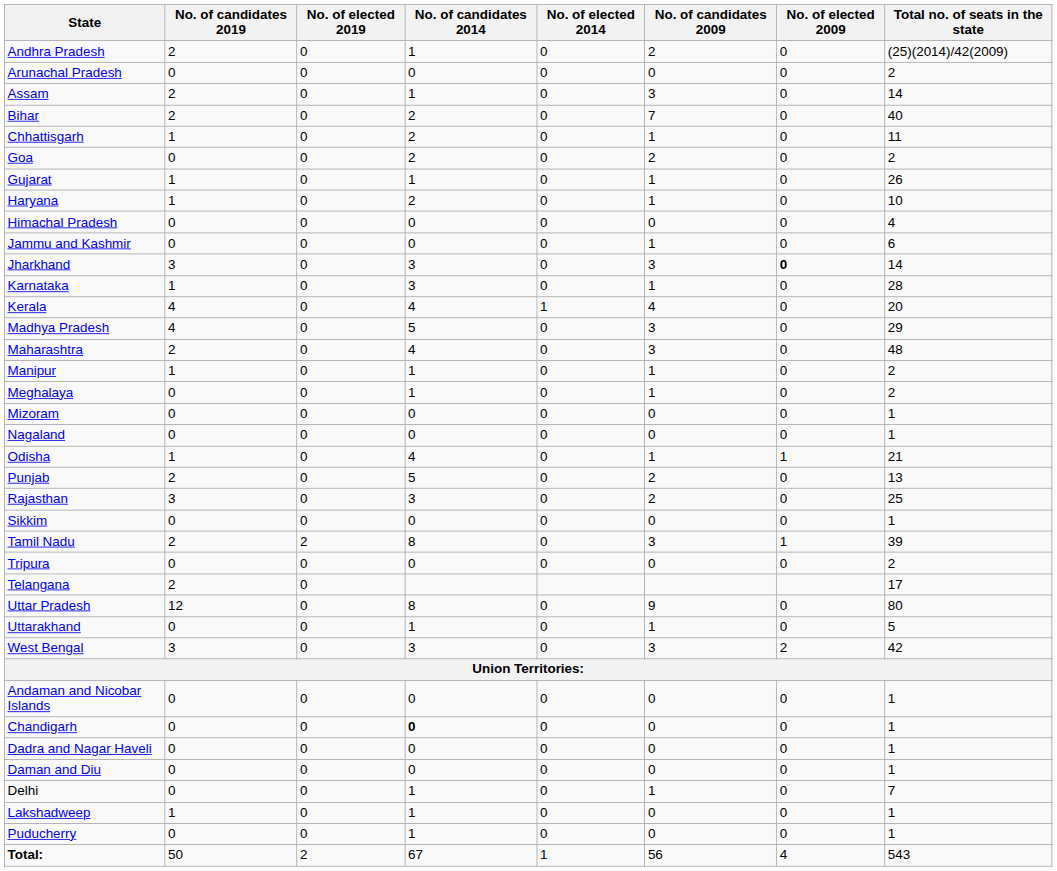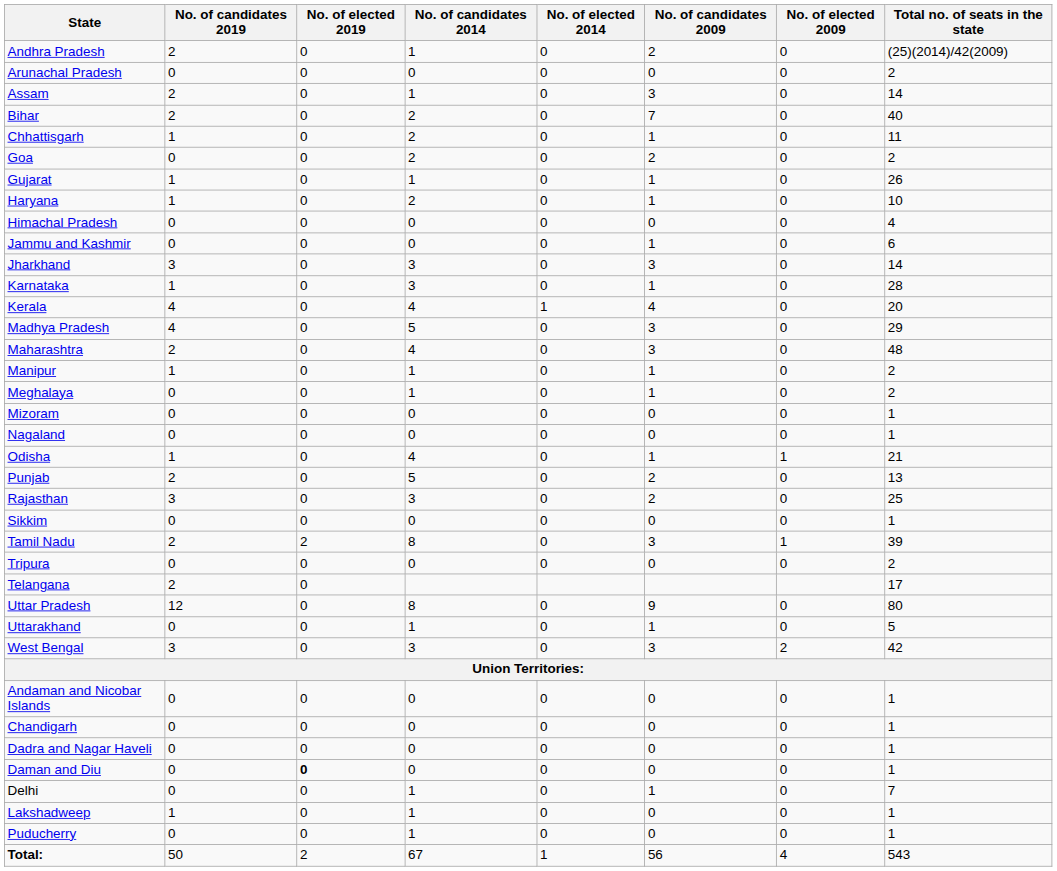(784, 264) bold -> (784, 264) normal
(412, 727) bold -> (412, 727) normal
(304, 770) normal -> (304, 770) bold
